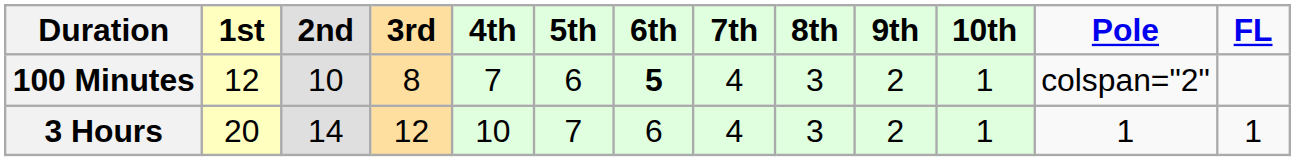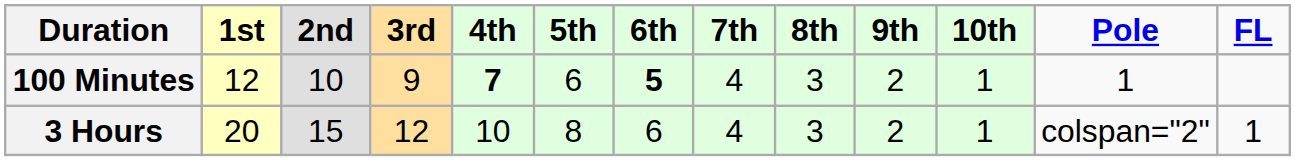(412, 80) 8 -> (412, 80) 9
(493, 80) normal -> (493, 80) bold
(1125, 80) colspan="2" -> (1125, 80) 1
(326, 130) 14 -> (326, 130) 15
(573, 130) 7 -> (573, 130) 8
(1125, 130) 1 -> (1125, 130) colspan="2"
